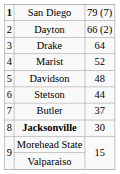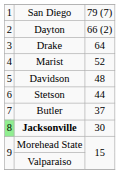(9, 12) bold -> (9, 12) normal
(9, 128) no background -> (9, 128) lightgreen background
